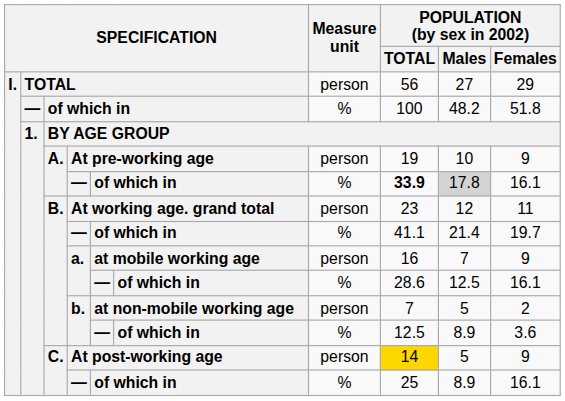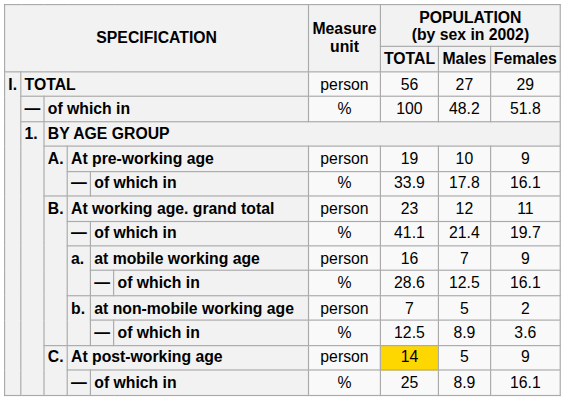(409, 183) bold -> (409, 183) normal
(464, 183) lightgrey background -> (464, 183) no background
